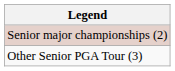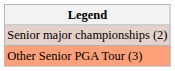(75, 56) no background -> (75, 56) lightsalmon background
